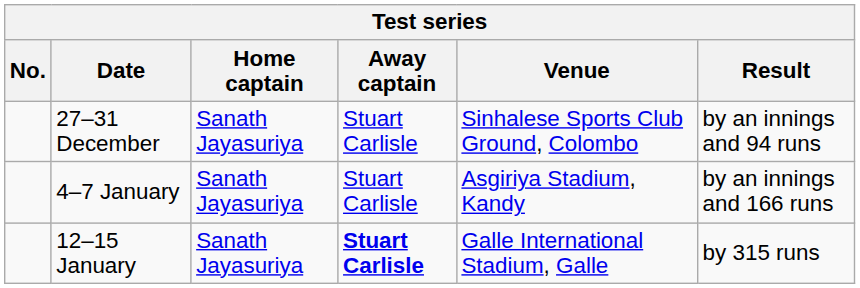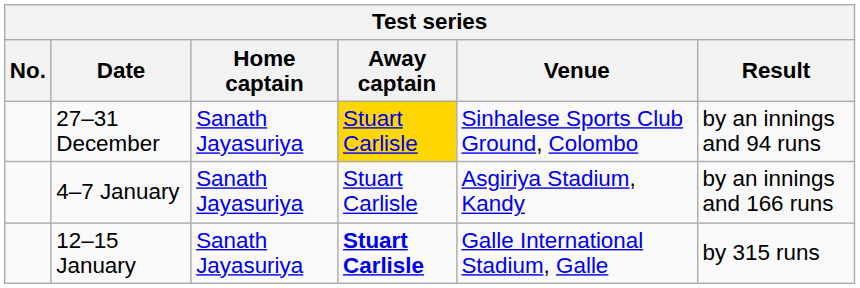(380, 131) no background -> (380, 131) gold background
